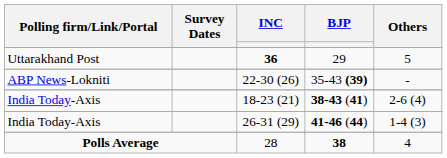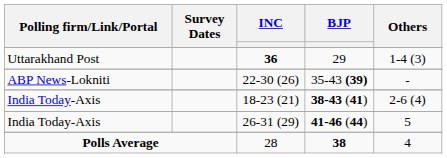(408, 58) 5 -> (408, 58) 1-4 (3)
(408, 121) 1-4 (3) -> (408, 121) 5
